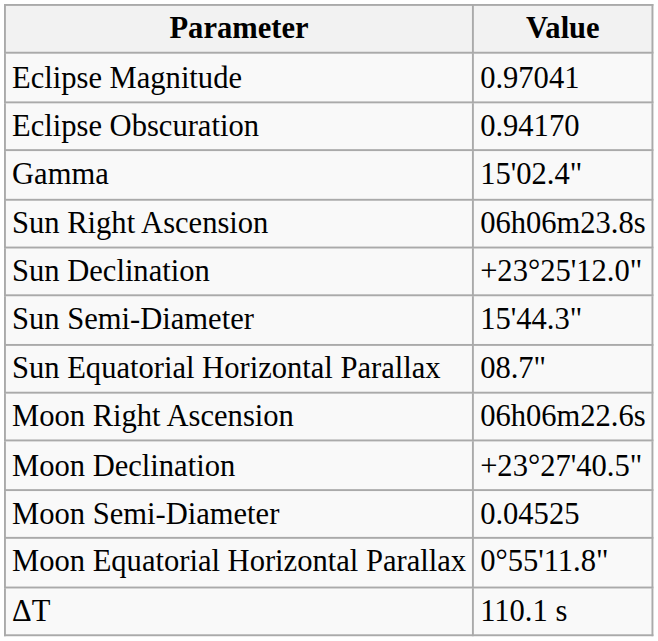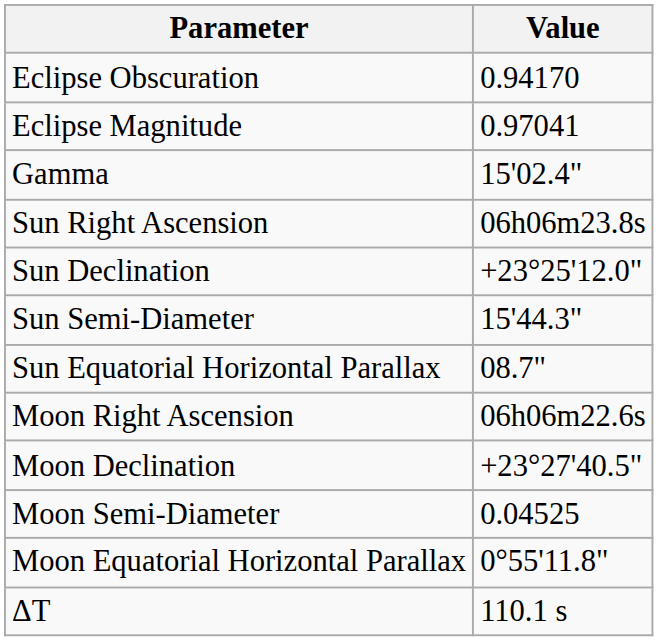rows swapped: (127, 77) <-> (135, 125)
